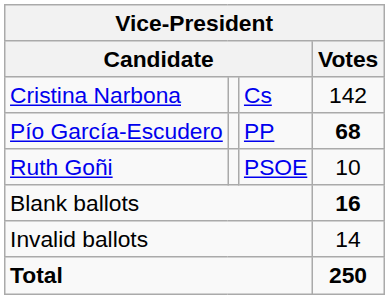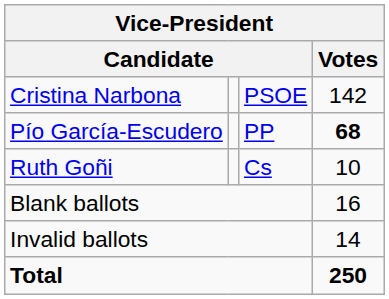(258, 95) Cs -> (276, 95) PSOE
(276, 167) PSOE -> (258, 167) Cs
(348, 203) bold -> (348, 203) normal
